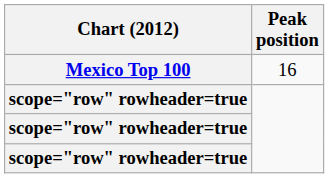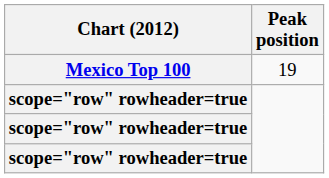(287, 69) 16 -> (287, 69) 19
